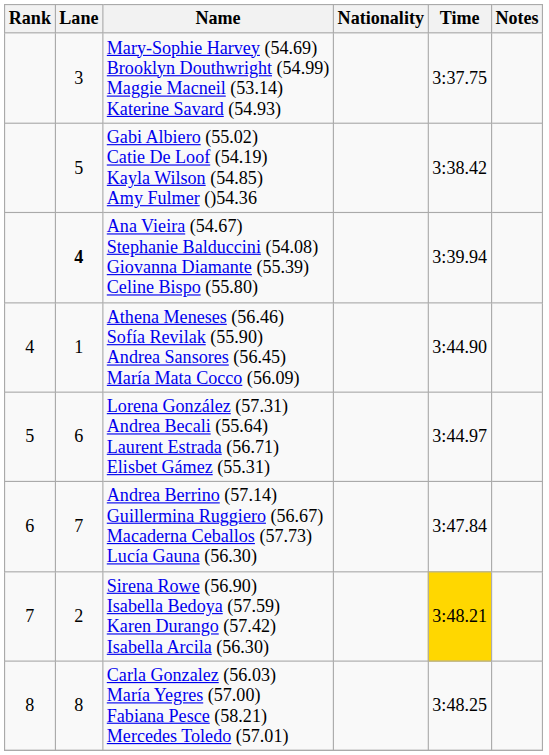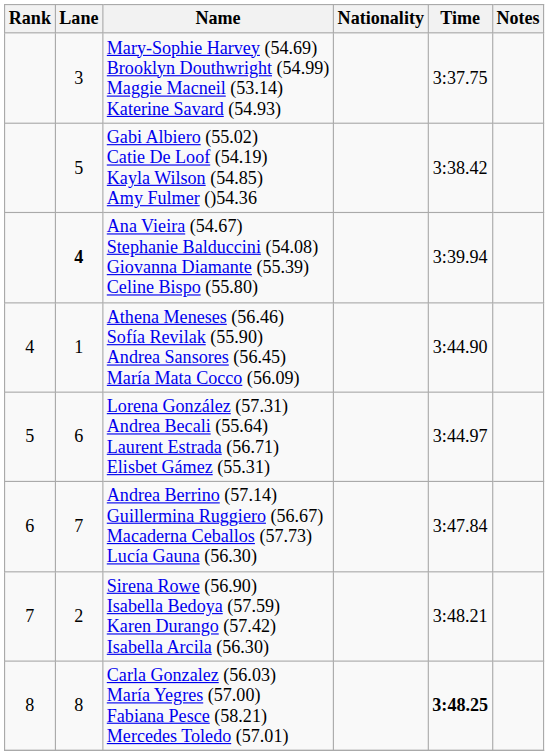(460, 616) gold background -> (460, 616) no background
(460, 705) normal -> (460, 705) bold
